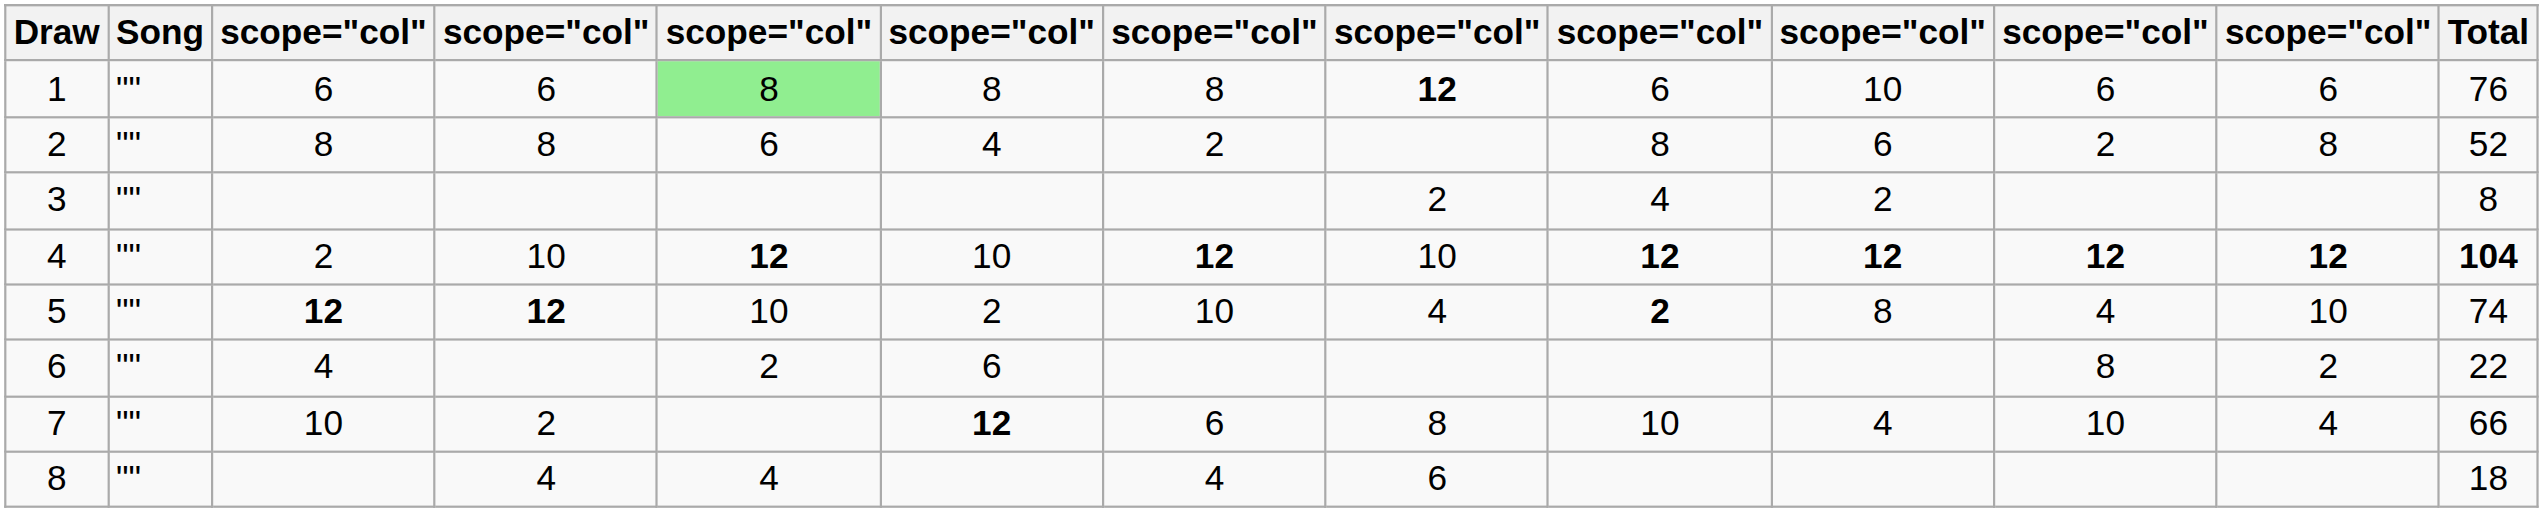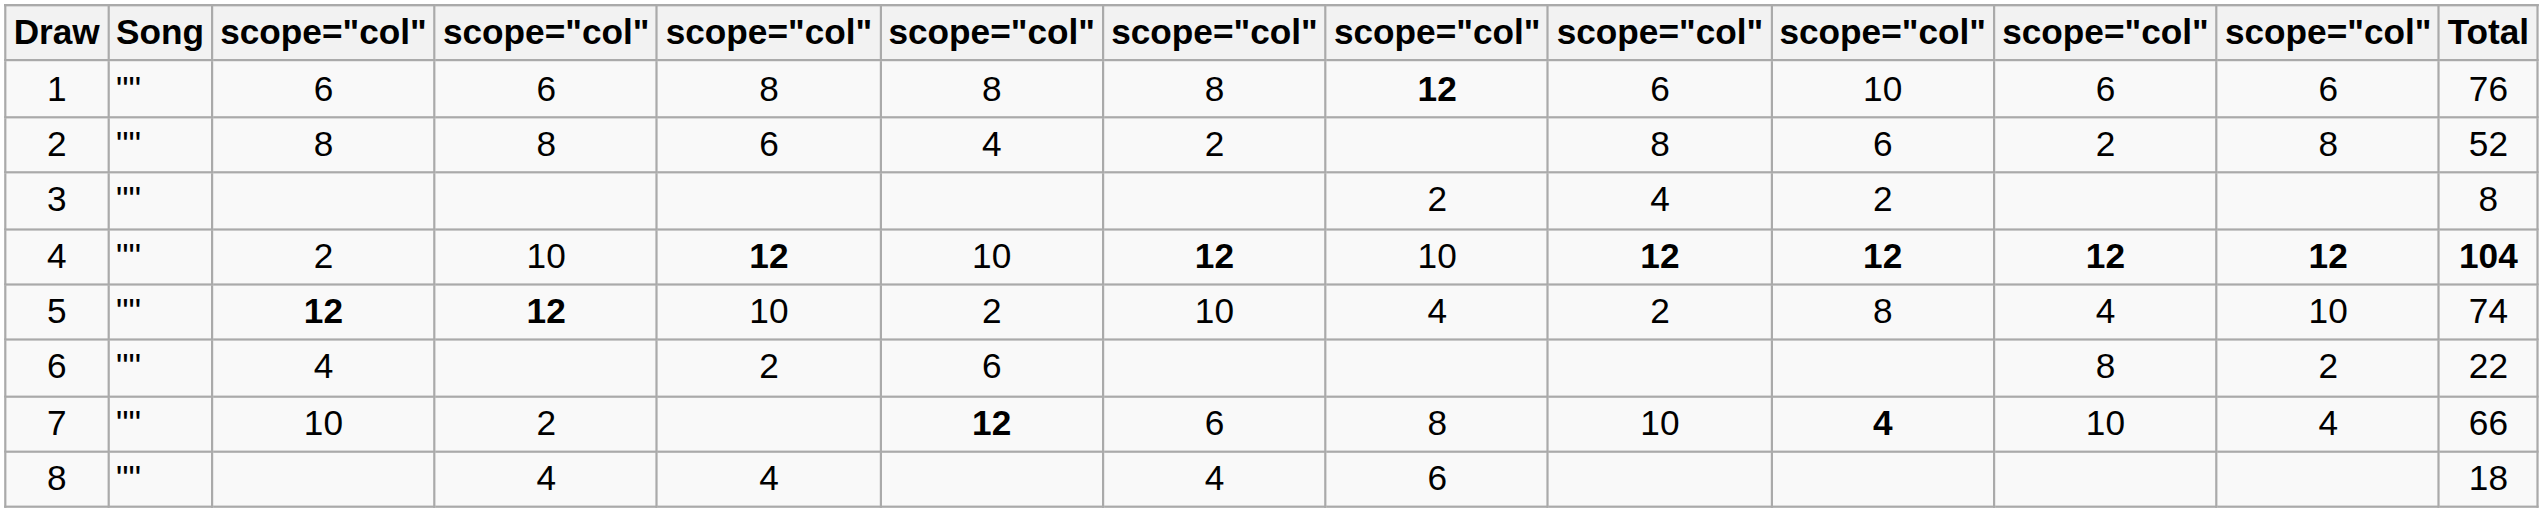(769, 88) lightgreen background -> (769, 88) no background
(1660, 311) bold -> (1660, 311) normal
(1883, 423) normal -> (1883, 423) bold
